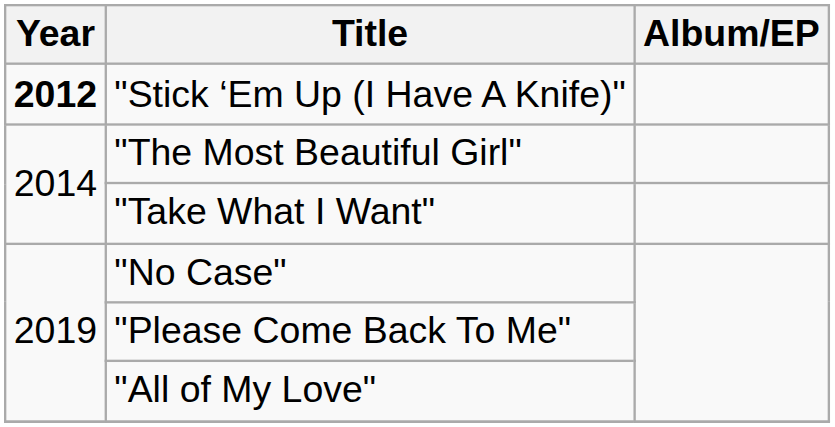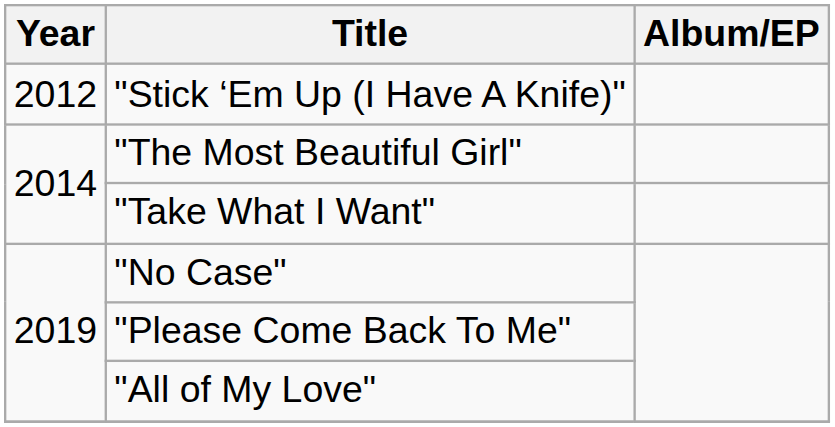(55, 93) bold -> (55, 93) normal
